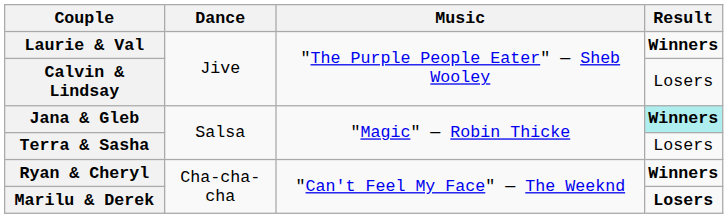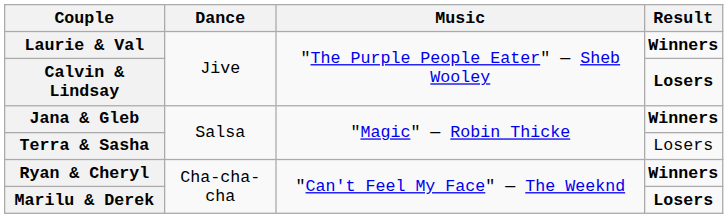(683, 82) normal -> (683, 82) bold
(683, 119) paleturquoise background -> (683, 119) no background
